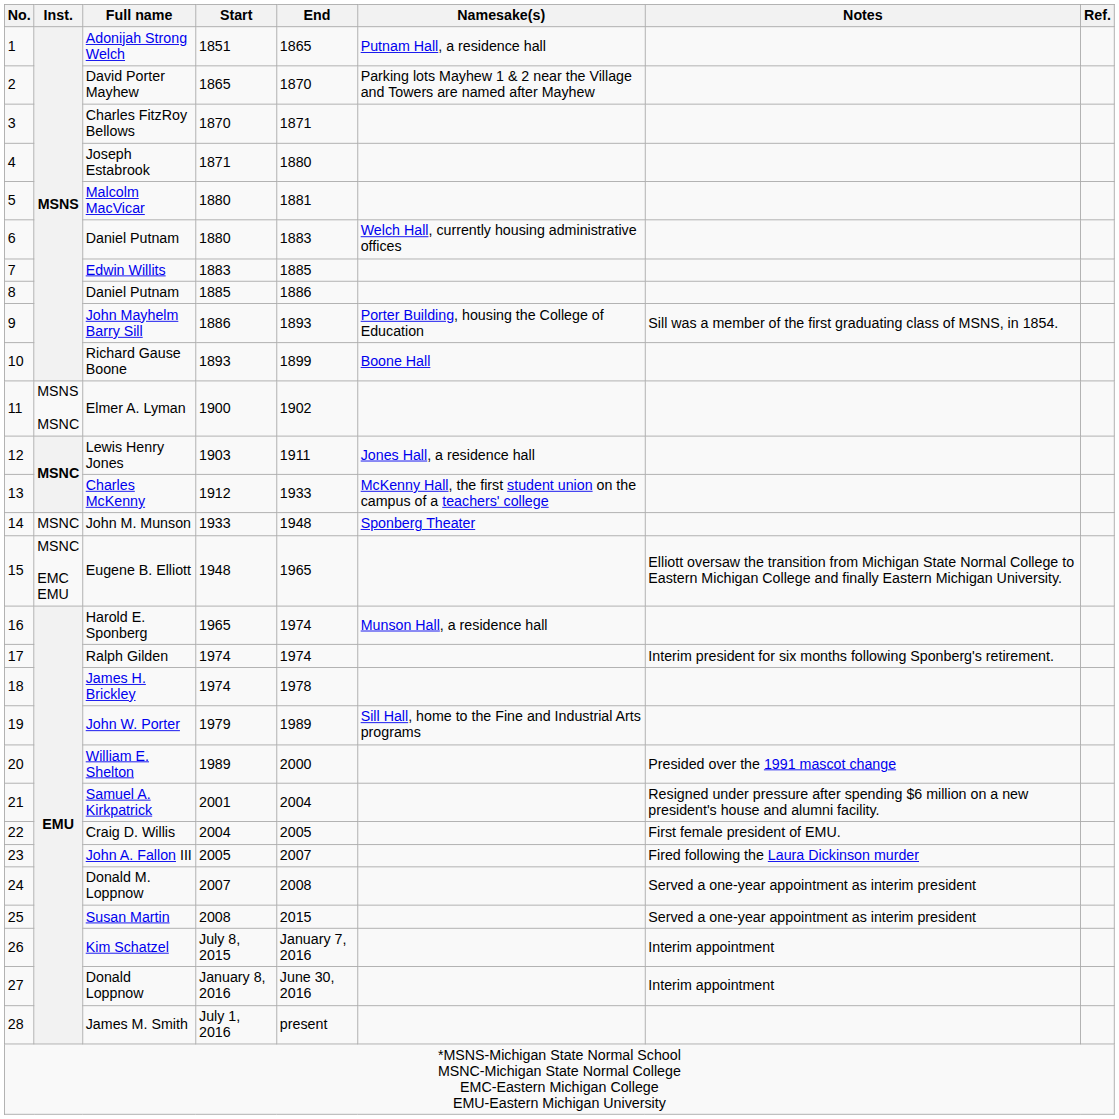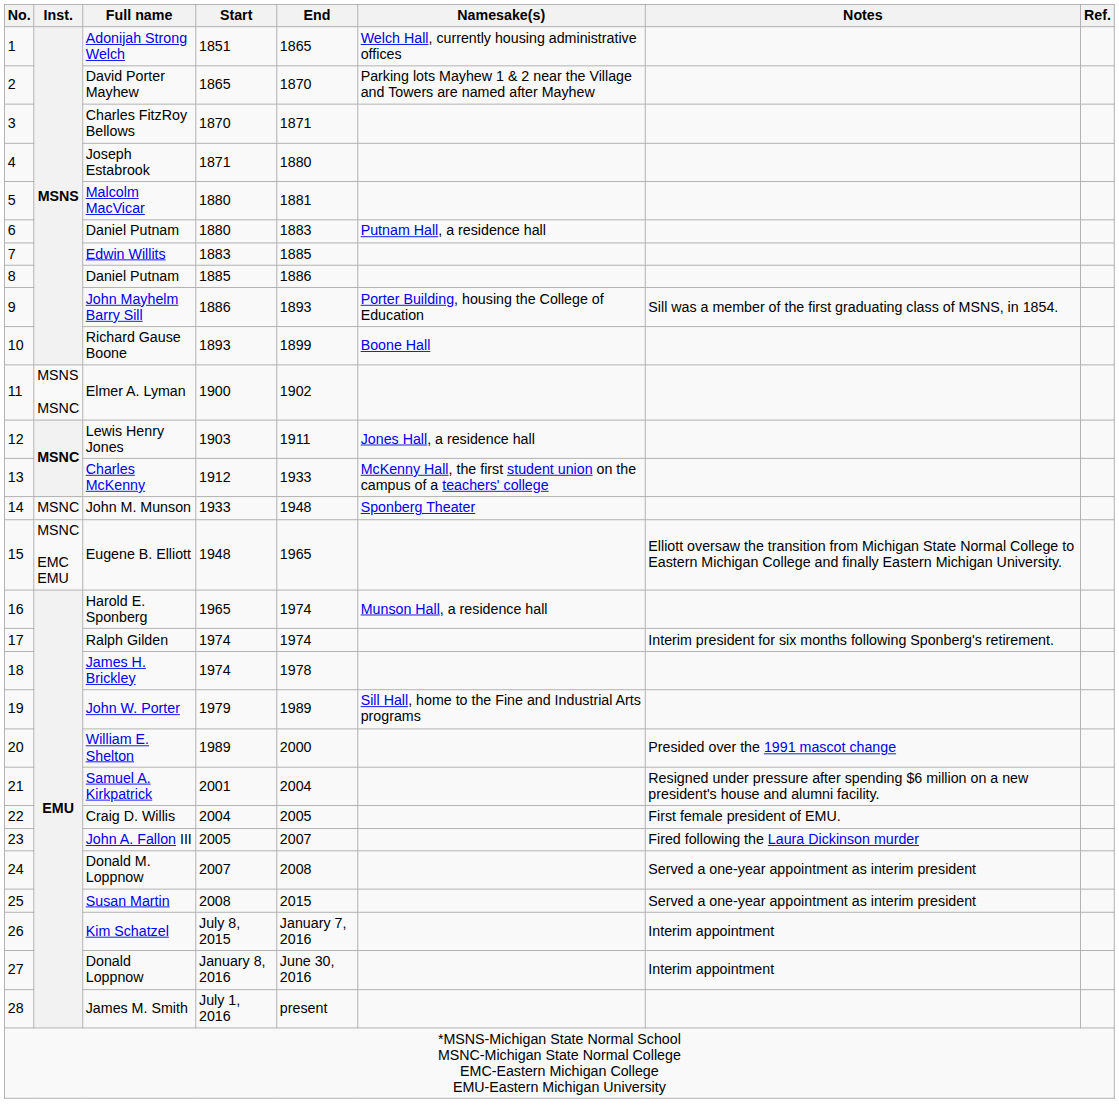(453, 46) Putnam Hall, a residence hall -> (499, 46) Welch Hall, currently housing administrative offices
(499, 239) Welch Hall, currently housing administrative offices -> (453, 231) Putnam Hall, a residence hall
